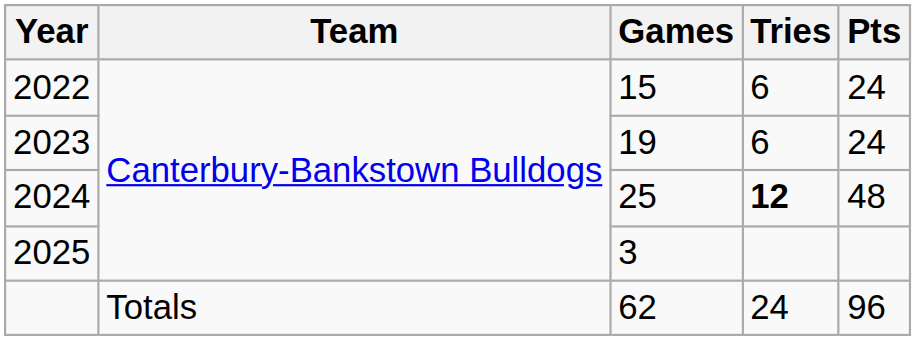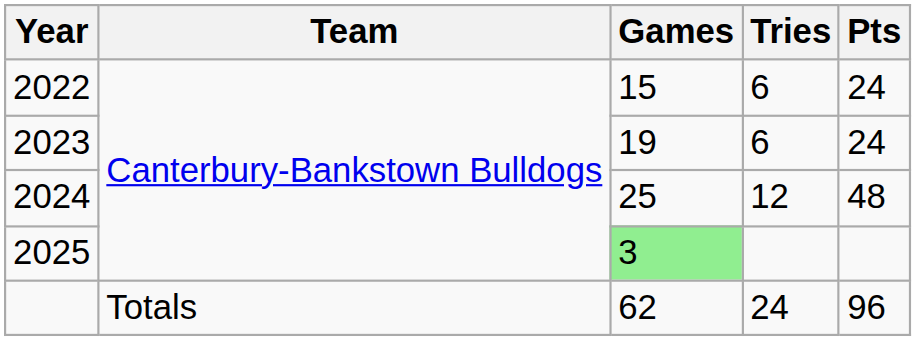(769, 197) bold -> (769, 197) normal
(628, 252) no background -> (628, 252) lightgreen background
